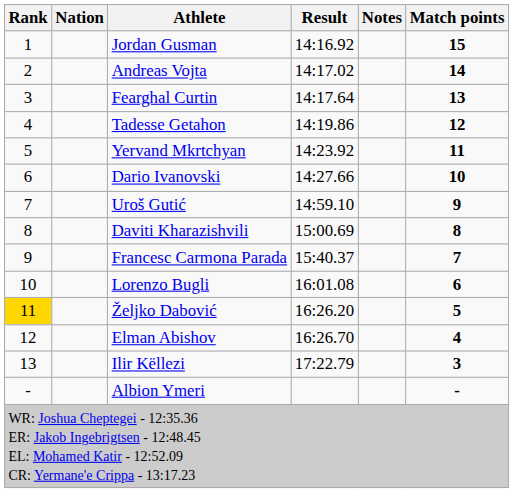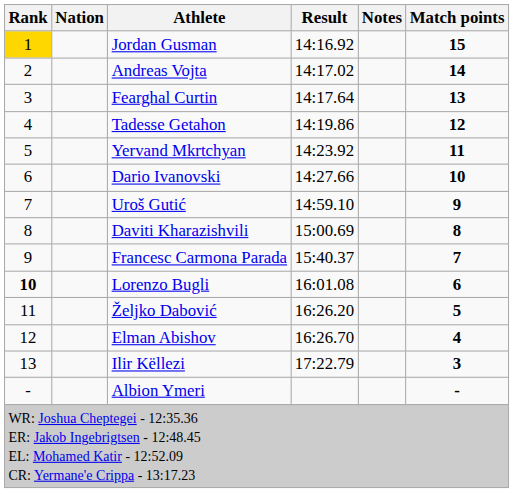(28, 44) no background -> (28, 44) gold background
(28, 284) normal -> (28, 284) bold
(28, 310) gold background -> (28, 310) no background
